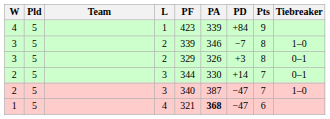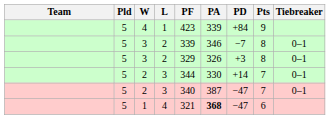columns swapped: (99, 12) <-> (14, 12)
(299, 43) 1–0 -> (299, 43) 0–1
(299, 91) 1–0 -> (299, 91) 0–1
